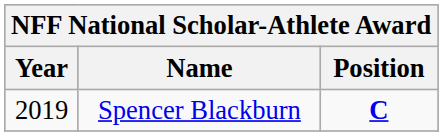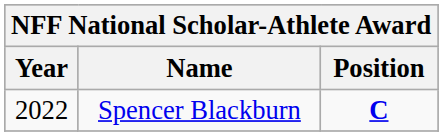(42, 109) 2019 -> (42, 109) 2022
